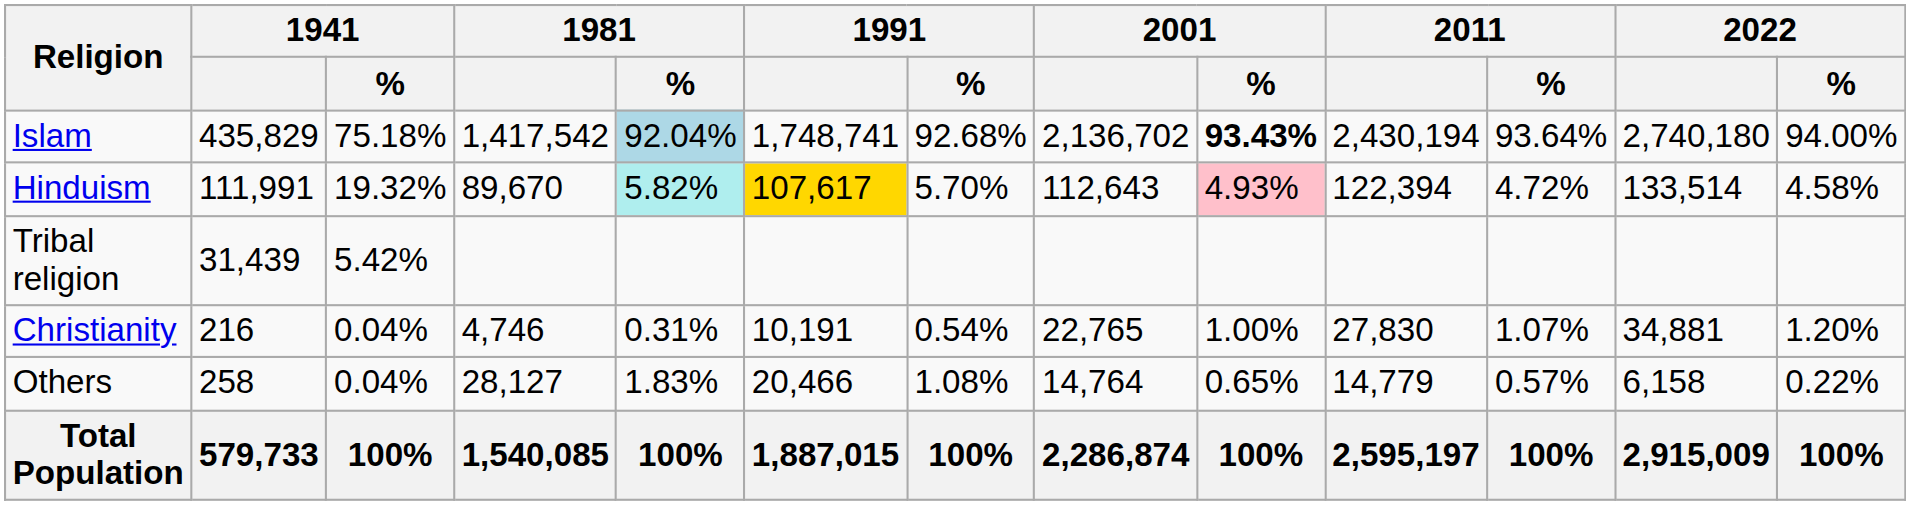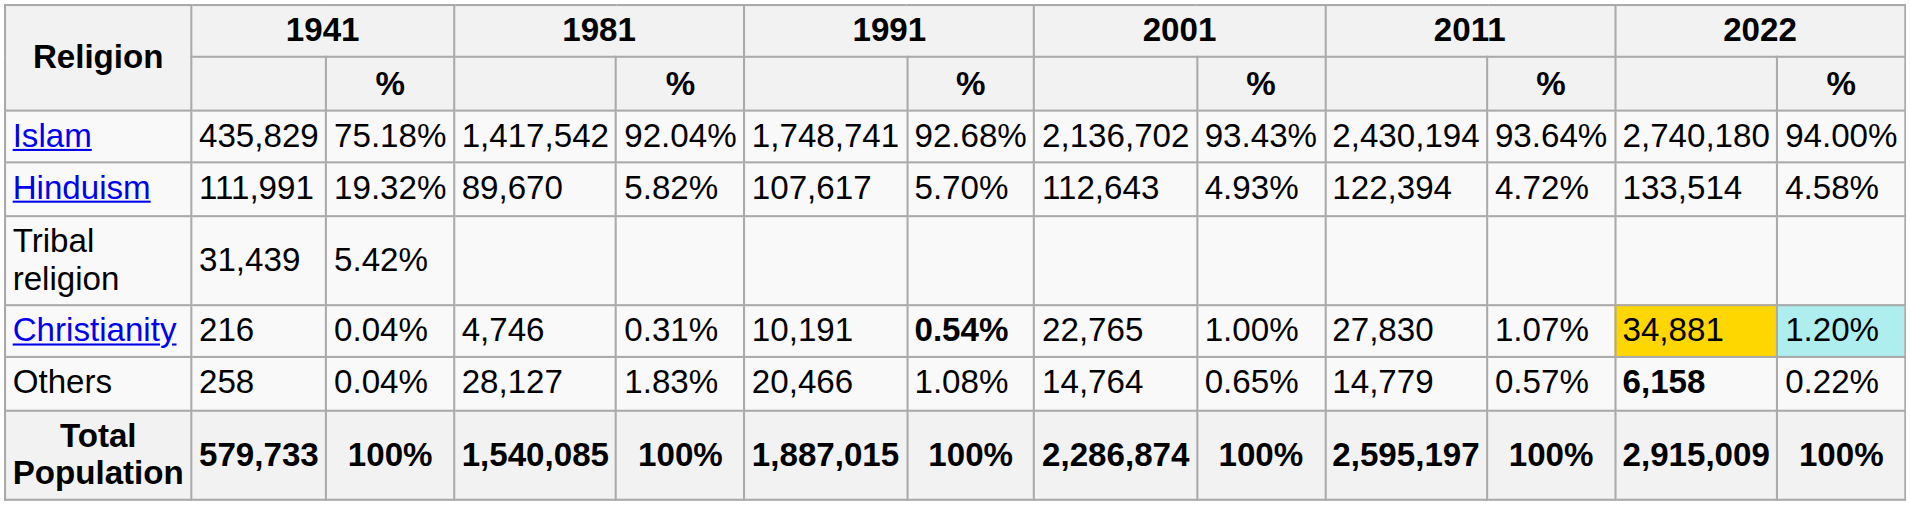(680, 135) lightblue background -> (680, 135) no background
(1261, 135) bold -> (1261, 135) normal
(671, 188) paleturquoise background -> (671, 188) no background
(812, 188) gold background -> (812, 188) no background
(1252, 188) pink background -> (1252, 188) no background
(961, 330) normal -> (961, 330) bold
(1673, 330) no background -> (1673, 330) gold background
(1832, 330) no background -> (1832, 330) paleturquoise background
(1664, 383) normal -> (1664, 383) bold
